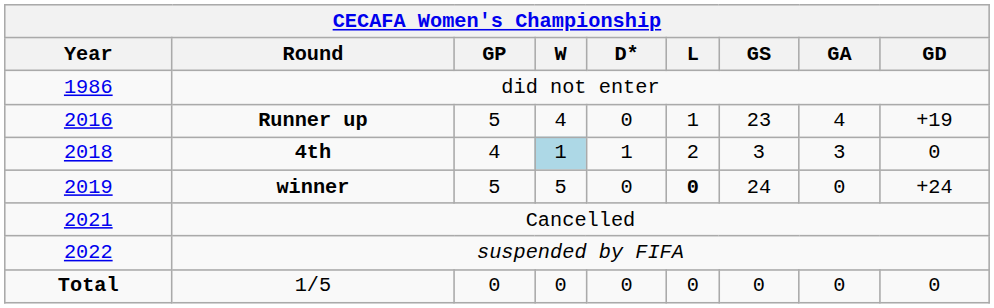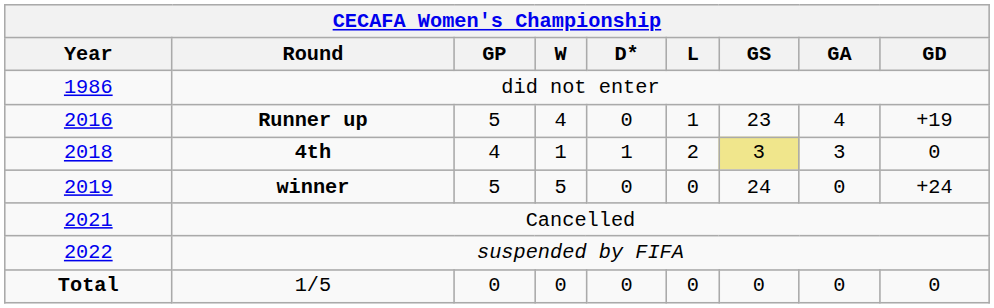(561, 154) lightblue background -> (561, 154) no background
(759, 154) no background -> (759, 154) khaki background
(693, 187) bold -> (693, 187) normal
